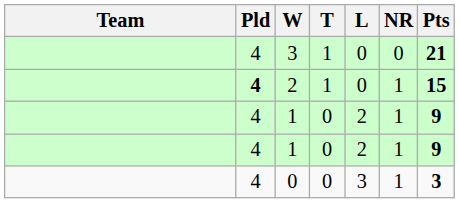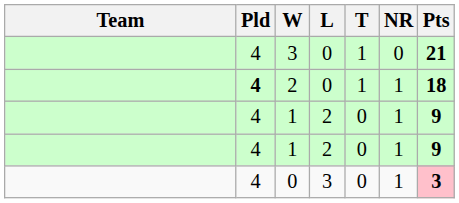columns swapped: (362, 20) <-> (327, 20)
(436, 85) 15 -> (436, 85) 18
(436, 181) no background -> (436, 181) pink background
